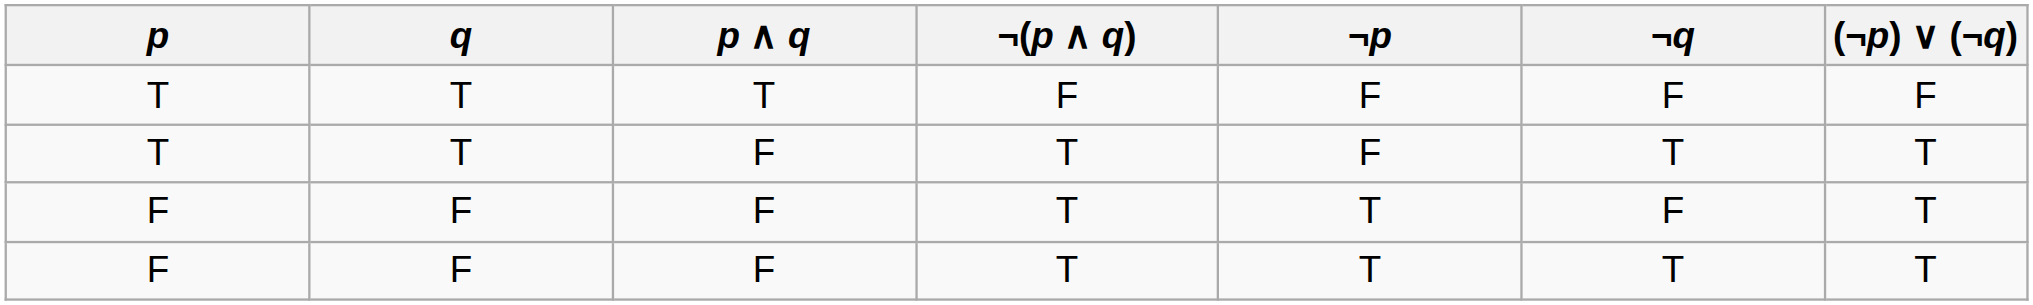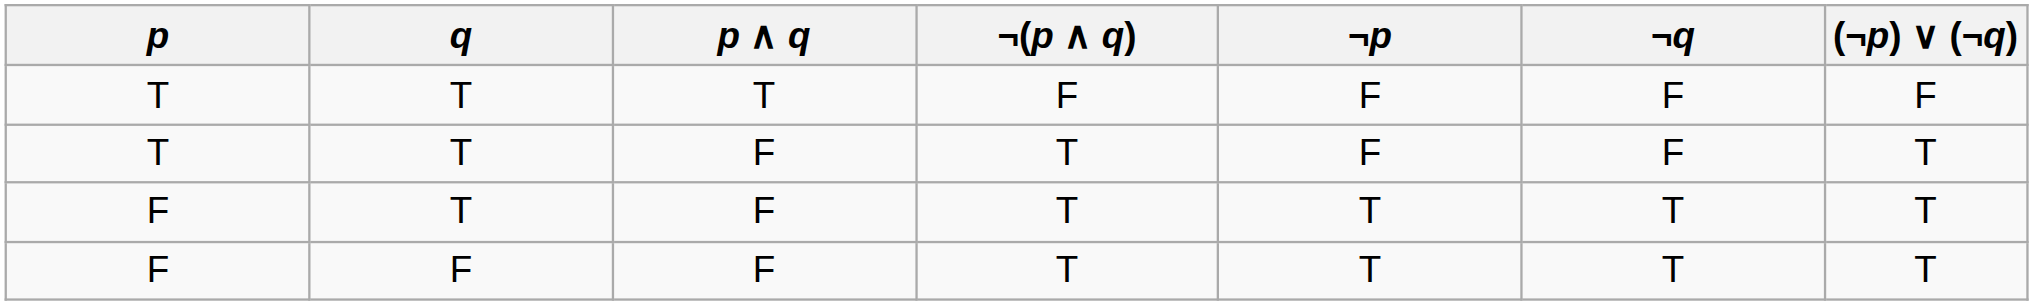(1673, 152) T -> (1673, 152) F
(461, 211) F -> (461, 211) T
(1673, 211) F -> (1673, 211) T
